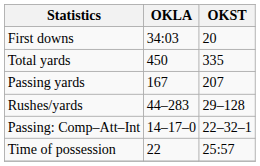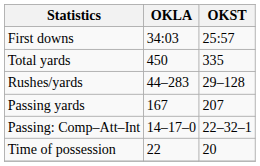(210, 38) 20 -> (219, 38) 25:57
rows swapped: (45, 105) <-> (46, 82)
(219, 149) 25:57 -> (210, 149) 20
